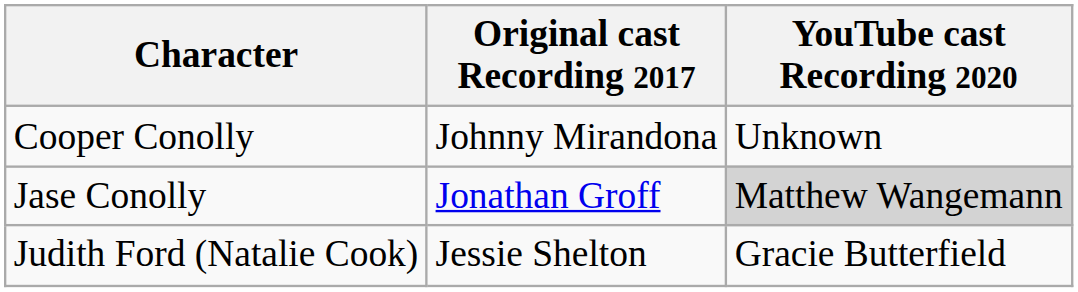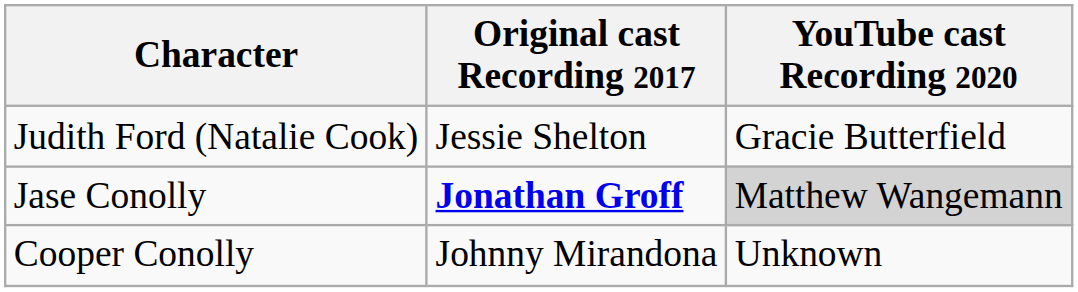rows swapped: (216, 254) <-> (134, 135)
(548, 195) normal -> (560, 195) bold
